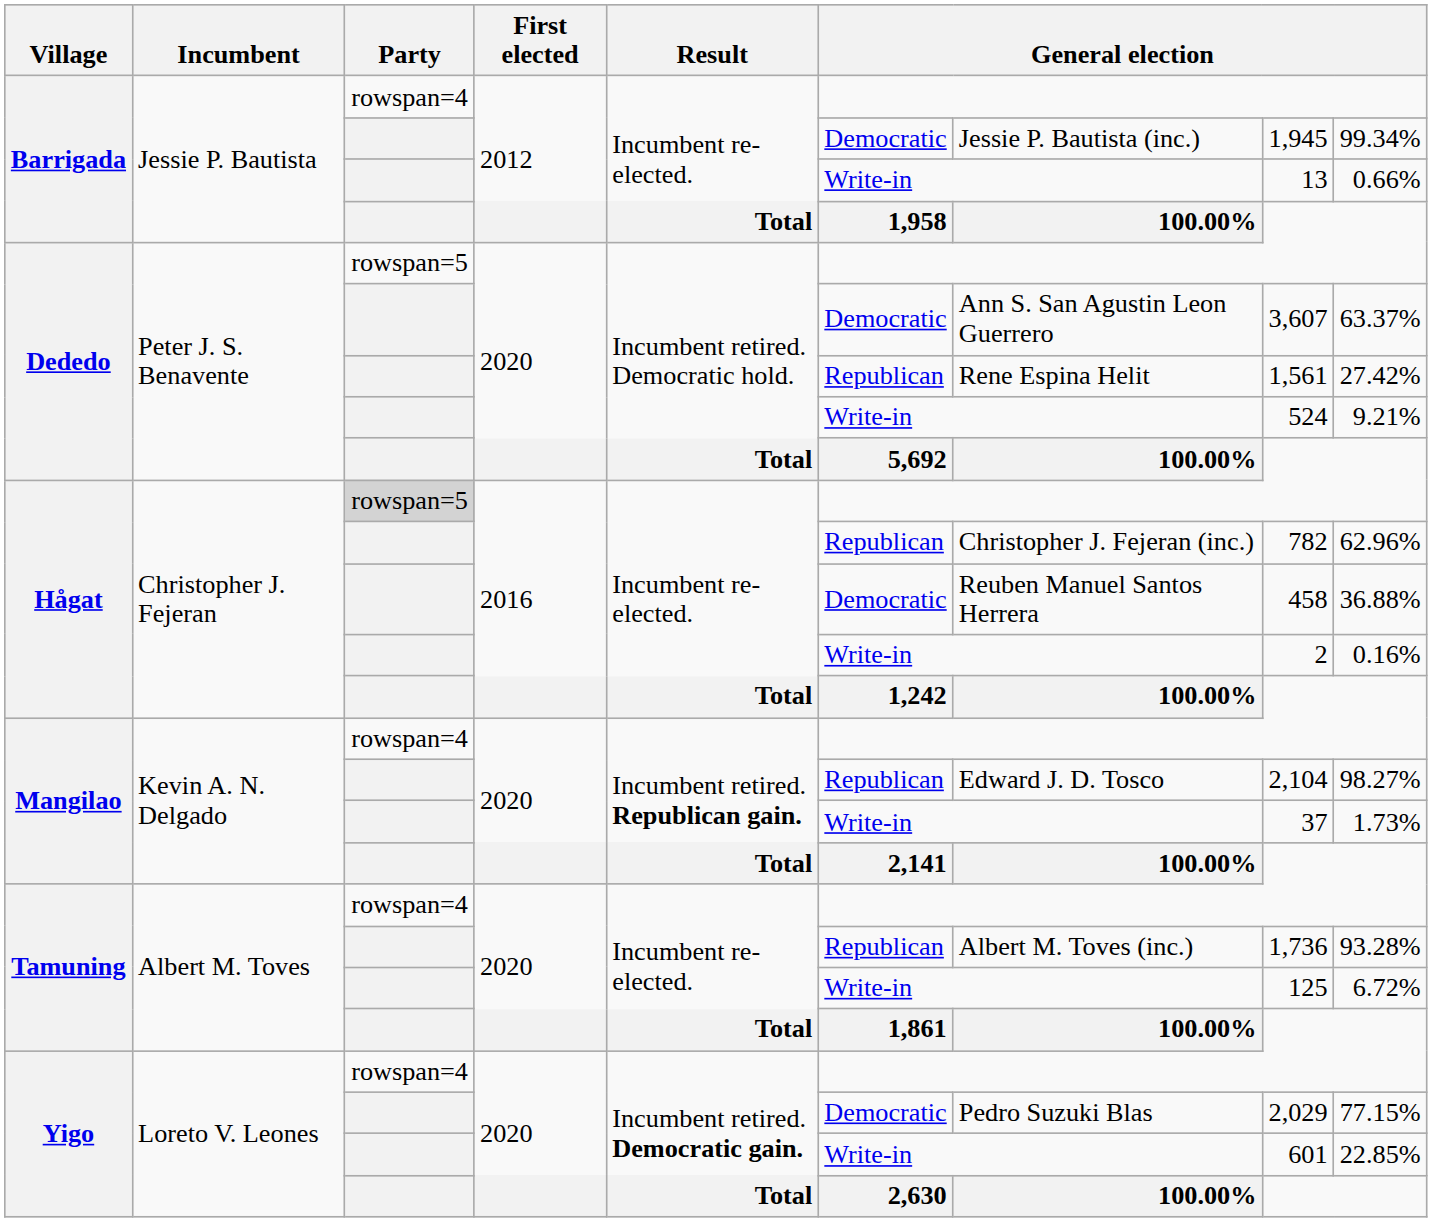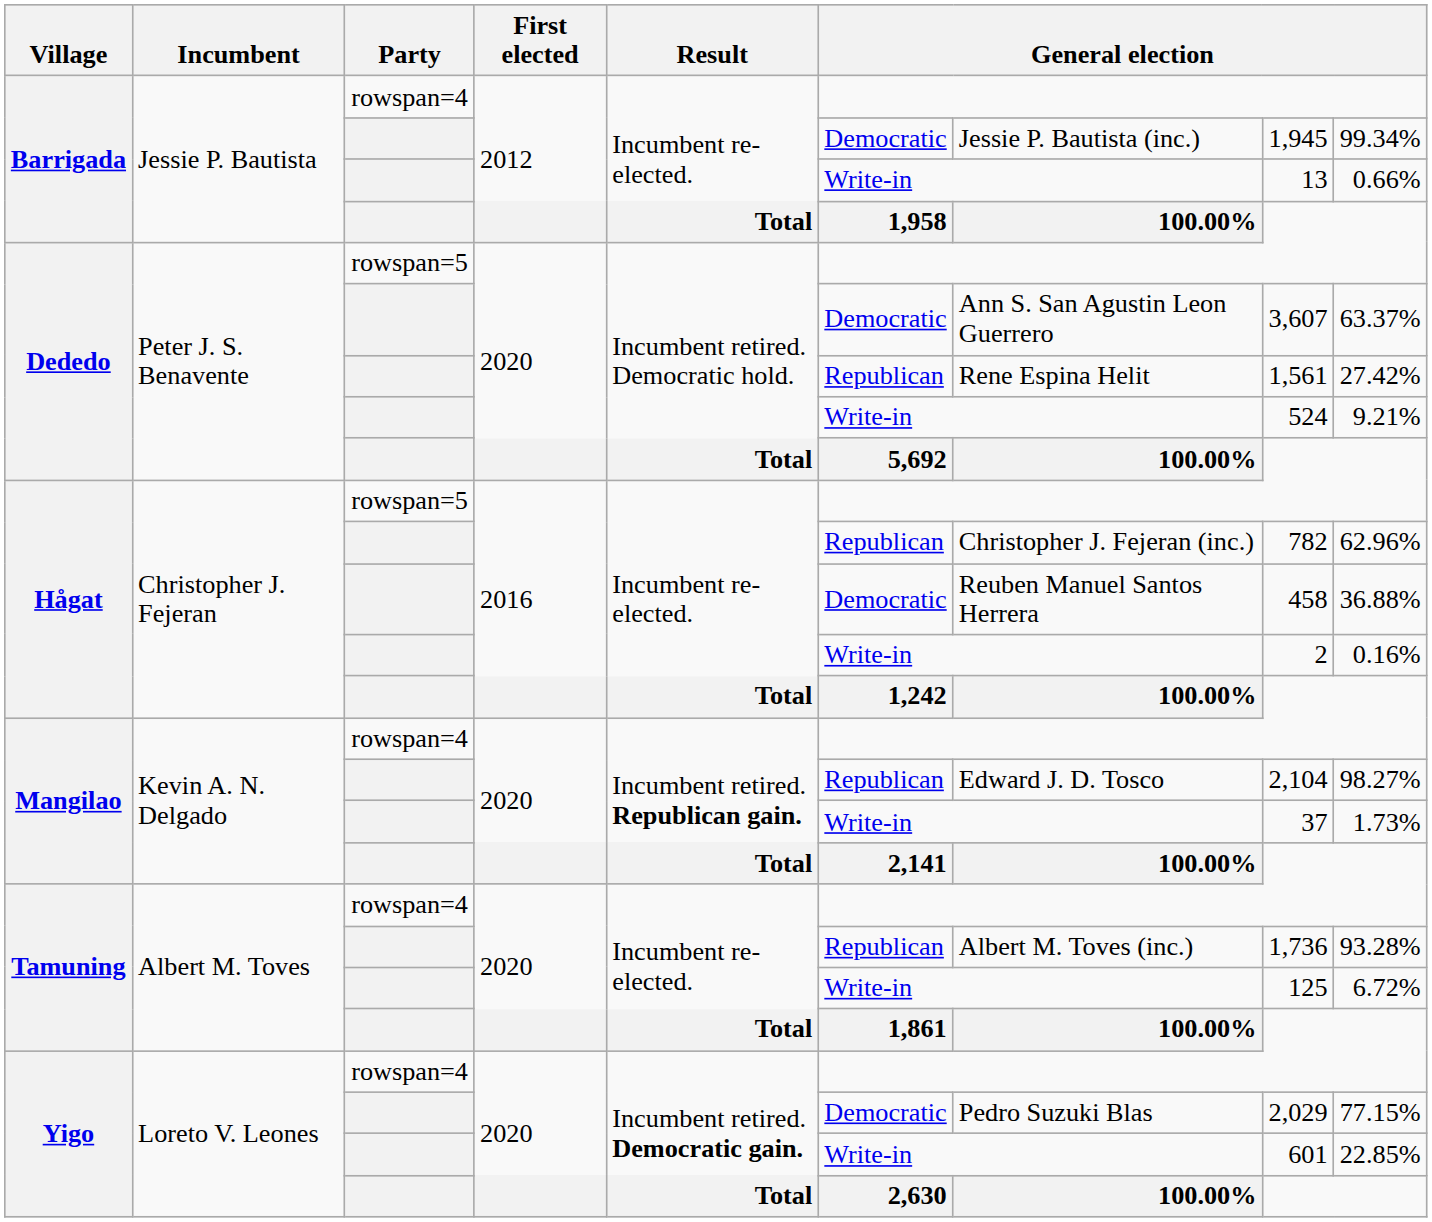(410, 500) lightgrey background -> (410, 500) no background
